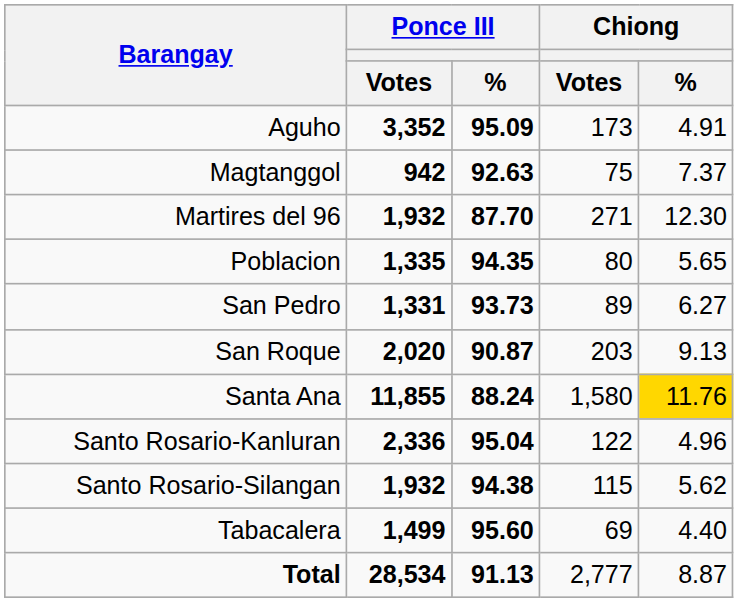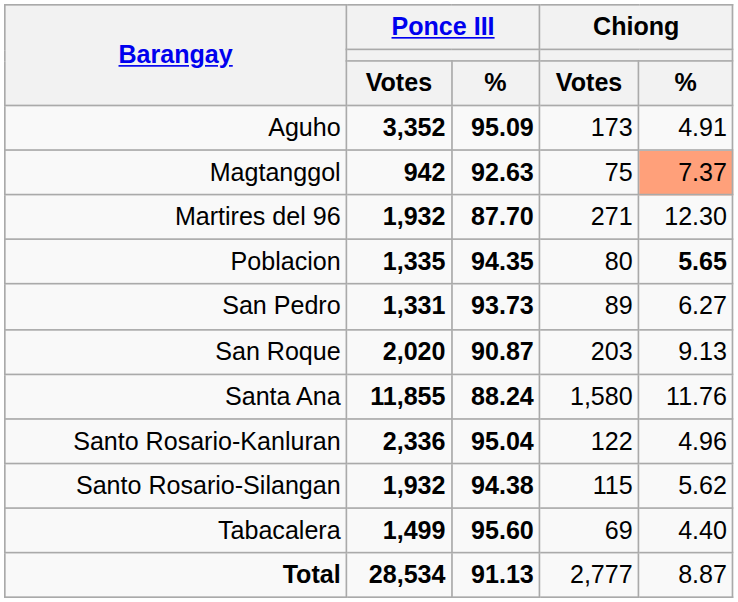(703, 172) no background -> (703, 172) lightsalmon background
(703, 261) normal -> (703, 261) bold
(697, 395) gold background -> (697, 395) no background
